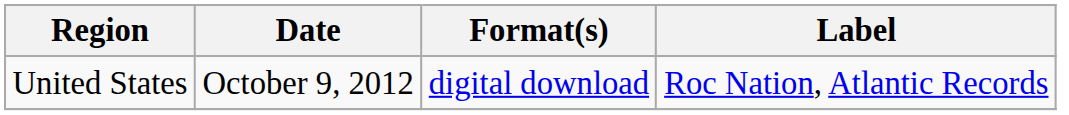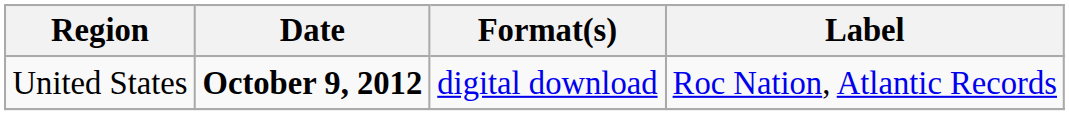(308, 82) normal -> (312, 82) bold
